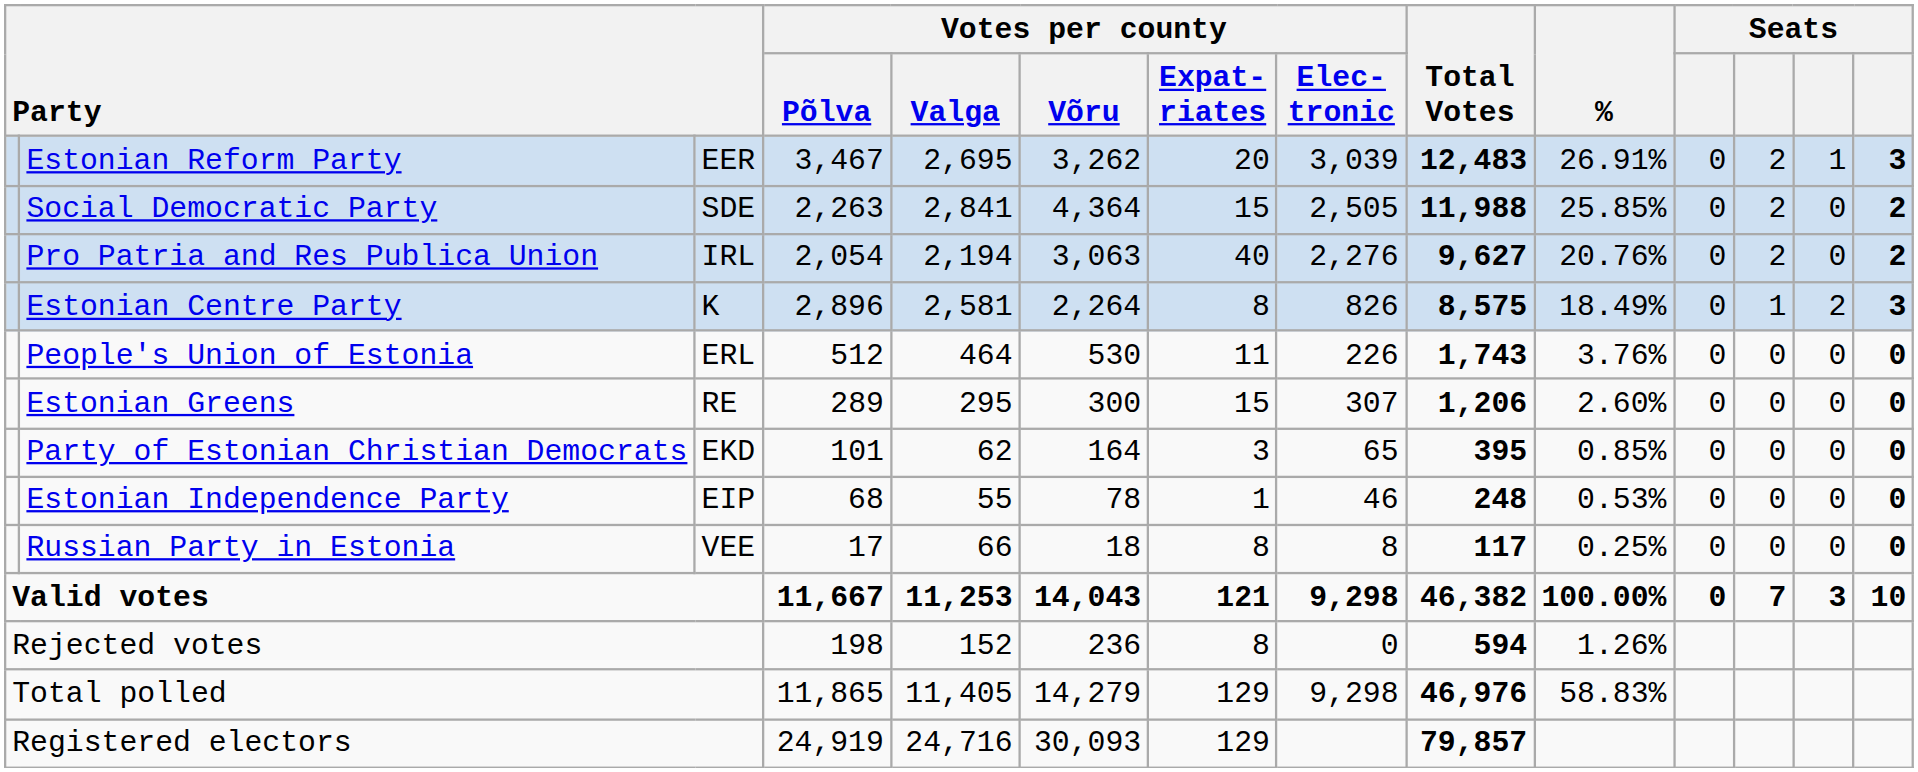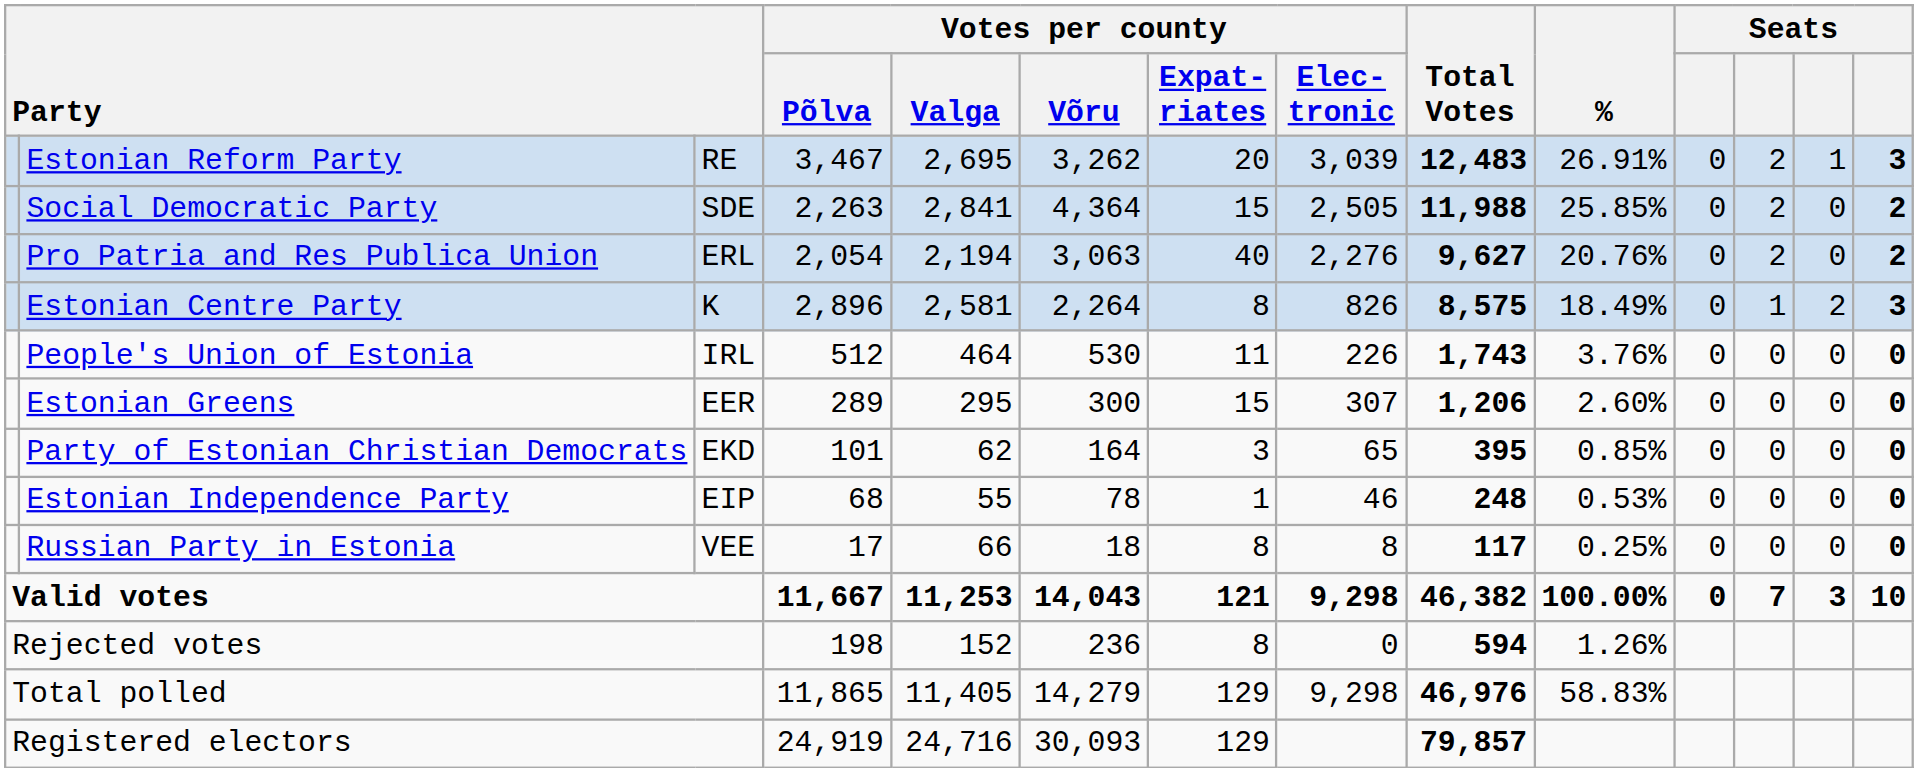(728, 161) EER -> (719, 161) RE
(728, 258) IRL -> (728, 258) ERL
(728, 355) ERL -> (728, 355) IRL
(719, 403) RE -> (728, 403) EER
